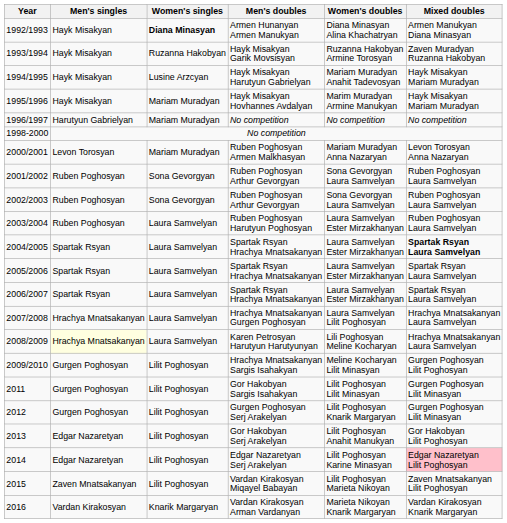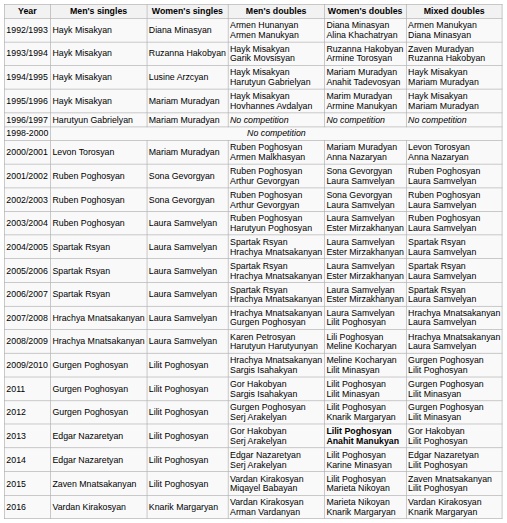(182, 30) bold -> (180, 30) normal
(444, 247) bold -> (442, 247) normal
(99, 342) lightyellow background -> (99, 342) no background
(360, 436) normal -> (363, 436) bold
(443, 460) pink background -> (443, 460) no background
